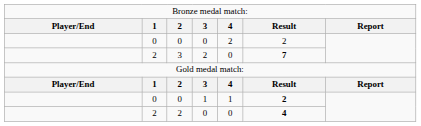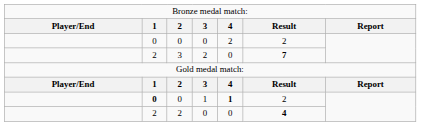(154, 98) normal -> (154, 98) bold
(230, 98) normal -> (230, 98) bold
(284, 98) bold -> (284, 98) normal
